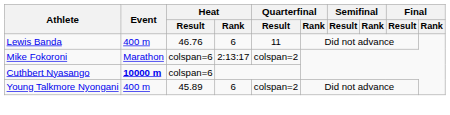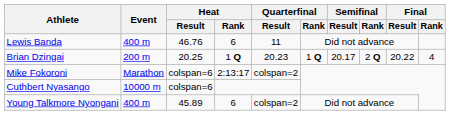+ row: (35, 57)
(142, 72) bold -> (142, 88) normal
